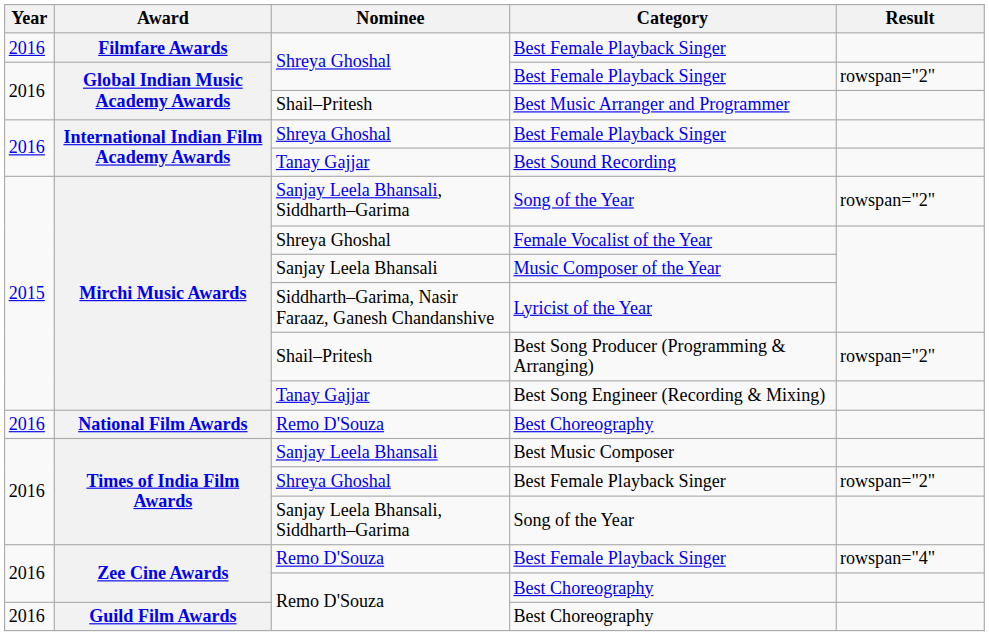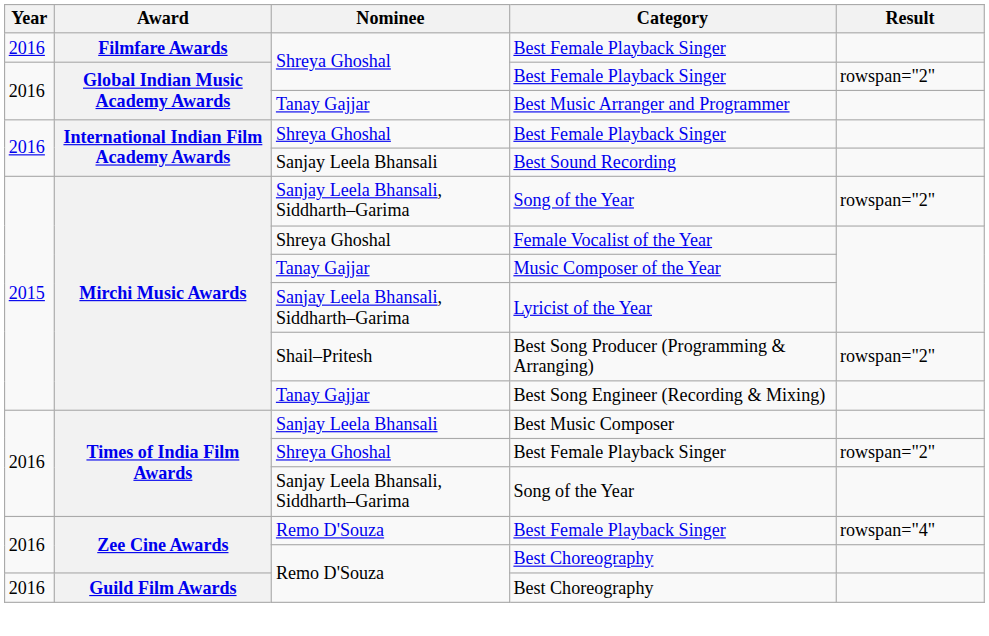(324, 104) Shail–Pritesh -> (323, 104) Tanay Gajjar
(323, 162) Tanay Gajjar -> (357, 162) Sanjay Leela Bhansali
(357, 268) Sanjay Leela Bhansali -> (323, 268) Tanay Gajjar
(385, 307) Siddharth–Garima, Nasir Faraaz, Ganesh Chandanshive -> (359, 307) Sanjay Leela Bhansali, Siddharth–Garima
- row: (163, 423)
